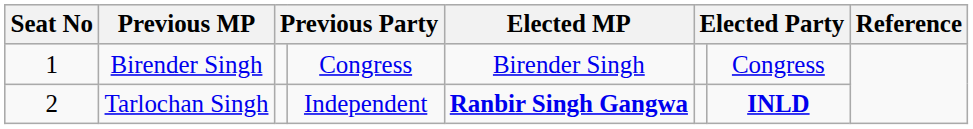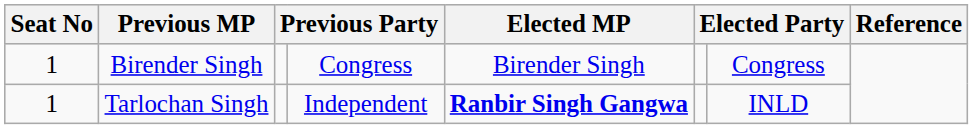(52, 103) 2 -> (52, 103) 1
(778, 103) bold -> (778, 103) normal
